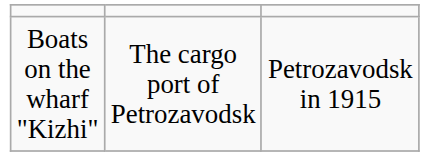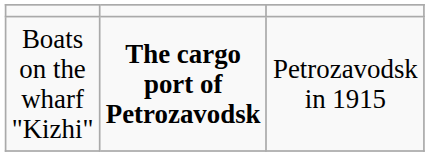(183, 83) normal -> (183, 83) bold
